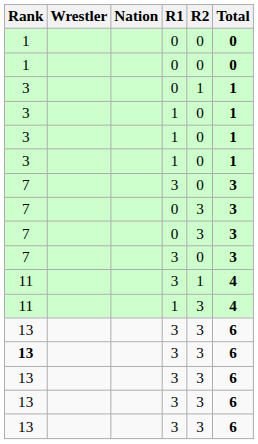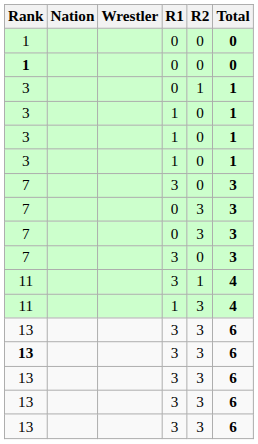columns swapped: (79, 16) <-> (136, 16)
(26, 64) normal -> (26, 64) bold
